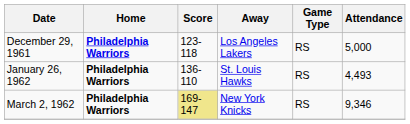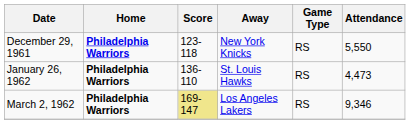(249, 47) Los Angeles Lakers -> (242, 47) New York Knicks
(358, 47) 5,000 -> (358, 47) 5,550
(358, 76) 4,493 -> (358, 76) 4,473
(242, 104) New York Knicks -> (249, 104) Los Angeles Lakers
